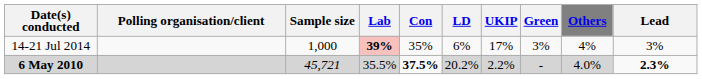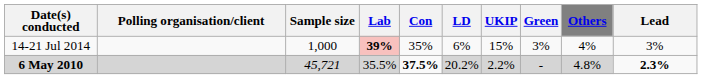(501, 46) 17% -> (501, 46) 15%
(587, 65) 4.0% -> (587, 65) 4.8%
